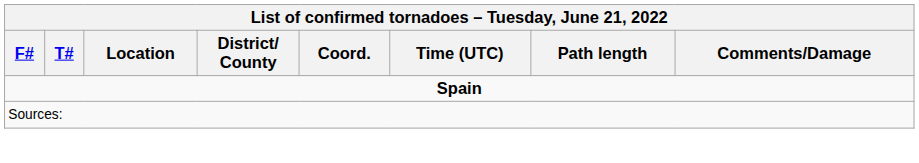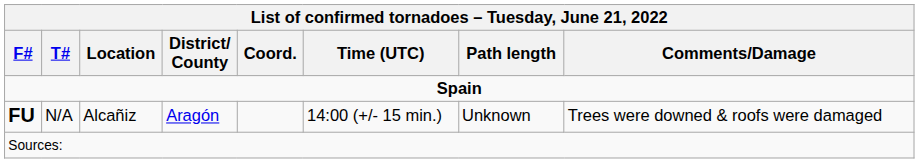+ row: (21, 116)
